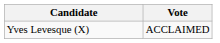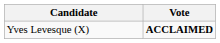(178, 30) normal -> (179, 30) bold
